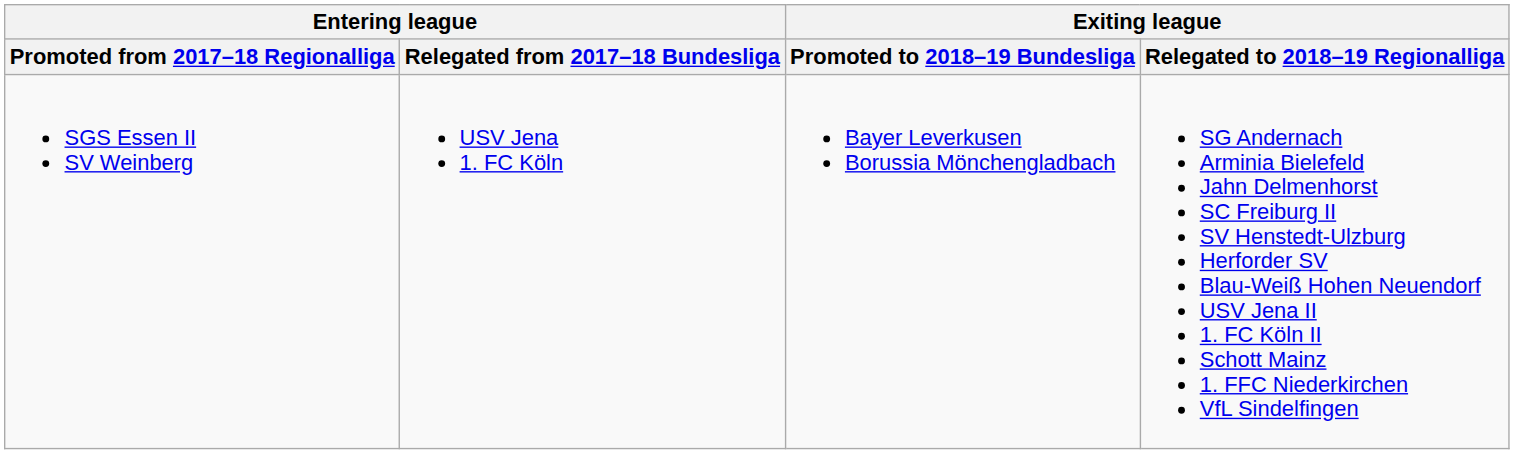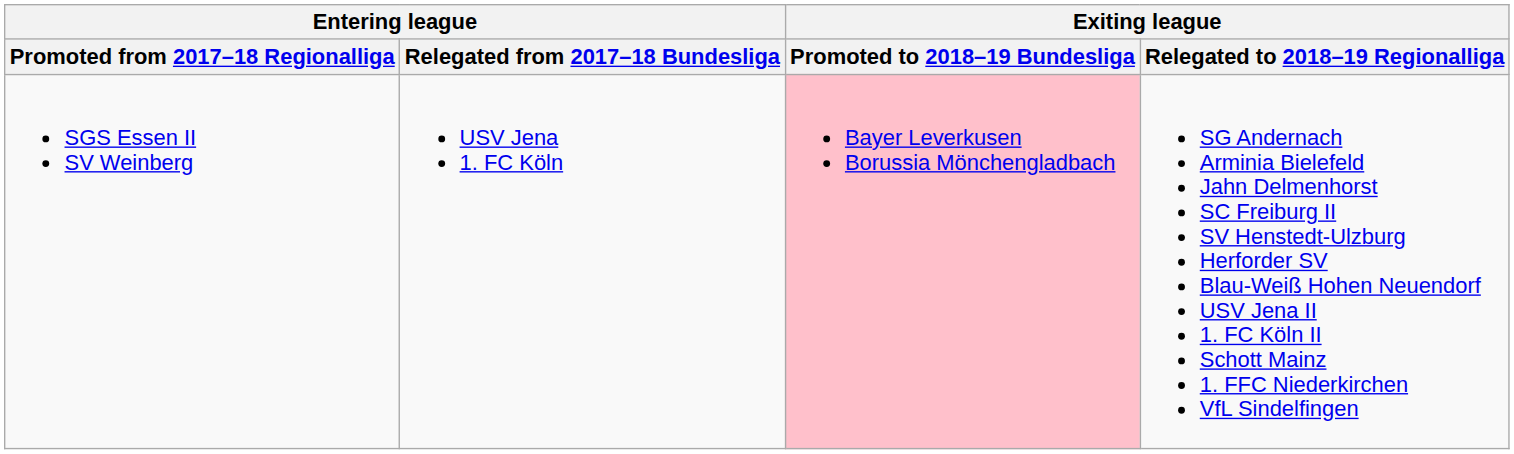(962, 151) no background -> (962, 151) pink background
